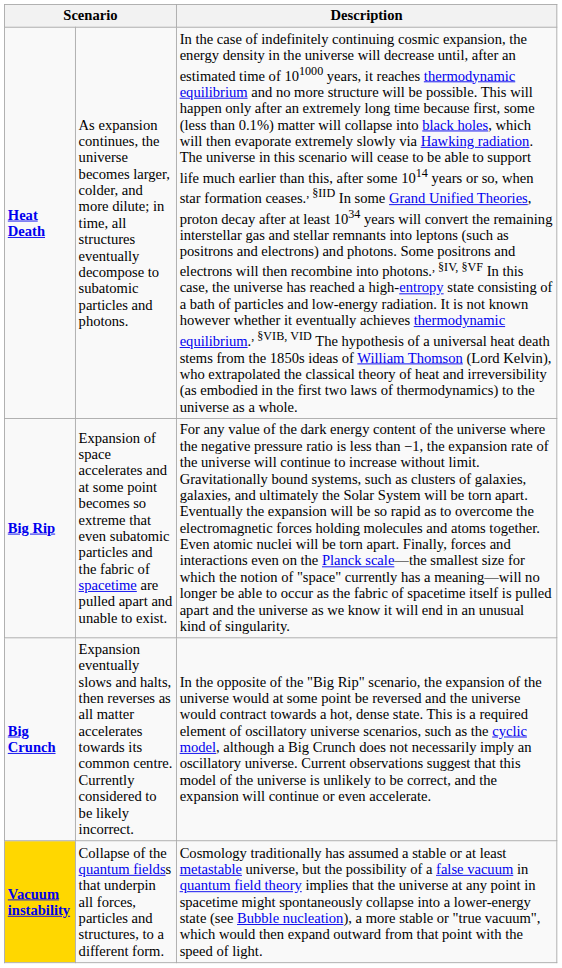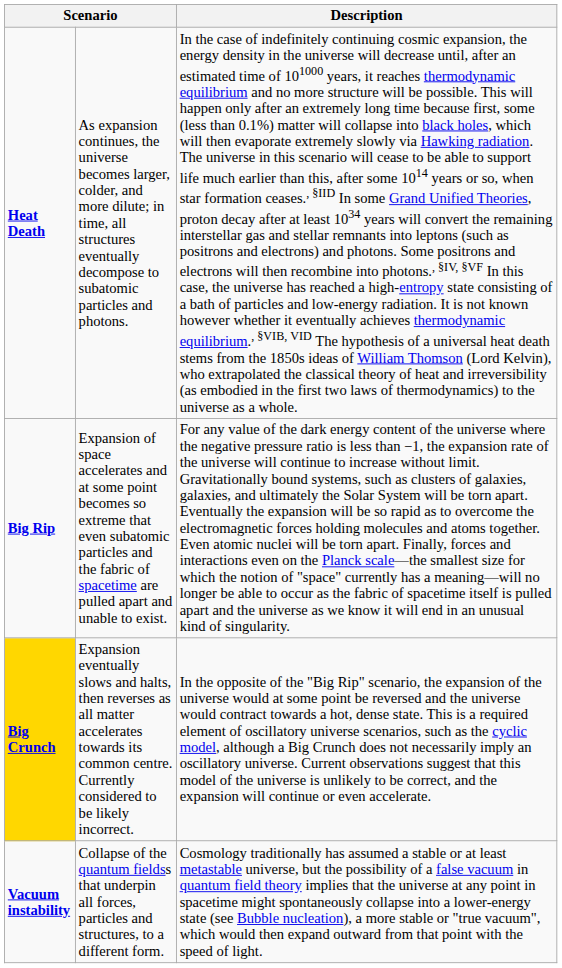(32, 739) no background -> (32, 739) gold background
(39, 901) gold background -> (39, 901) no background
